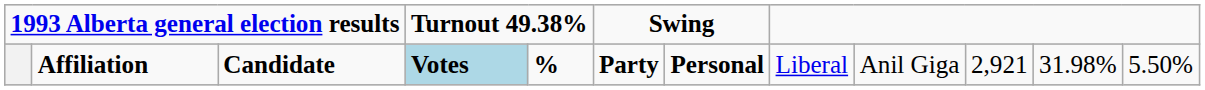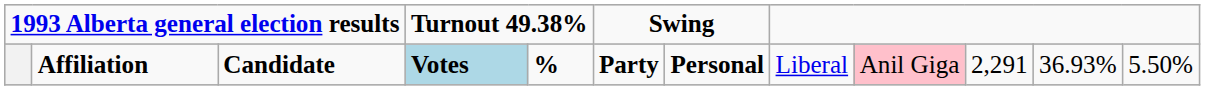(910, 64) no background -> (910, 64) pink background
(999, 64) 2,921 -> (999, 64) 2,291
(1078, 64) 31.98% -> (1078, 64) 36.93%
